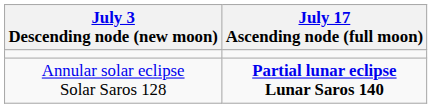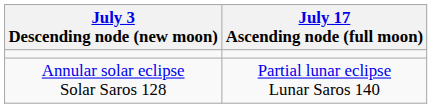(324, 80) bold -> (324, 80) normal
